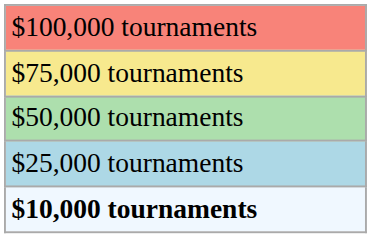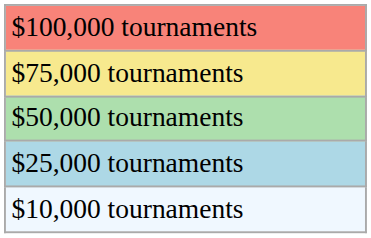(134, 209) bold -> (127, 209) normal
